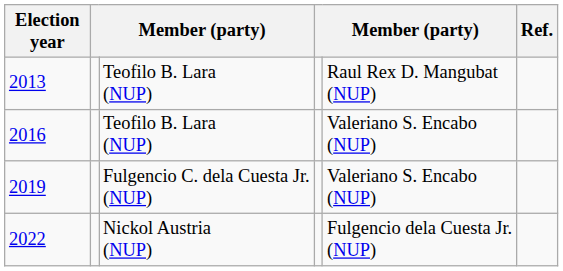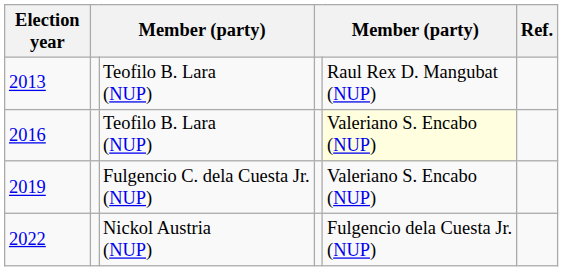(402, 135) no background -> (402, 135) lightyellow background
